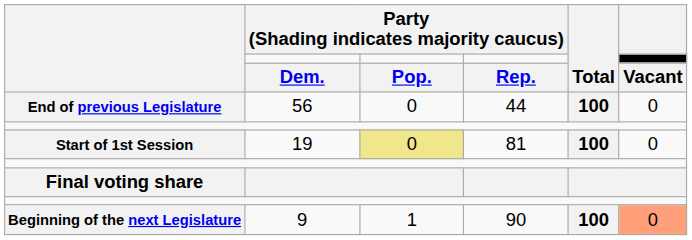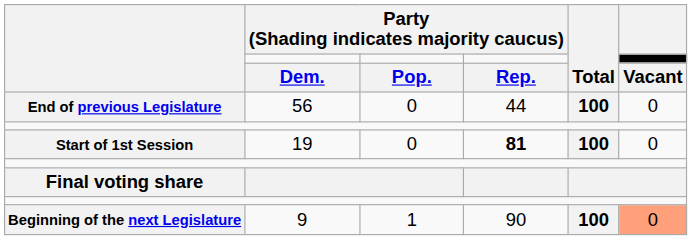(412, 144) khaki background -> (412, 144) no background
(516, 144) normal -> (516, 144) bold
